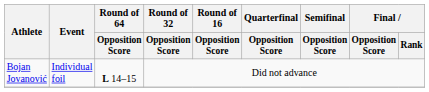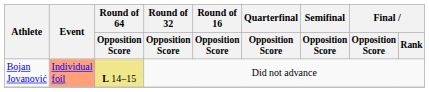(72, 73) no background -> (72, 73) lightsalmon background
(119, 79) no background -> (119, 79) khaki background
